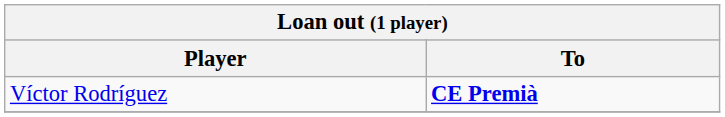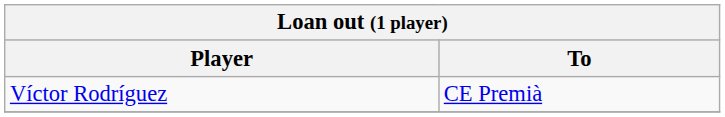(484, 93) bold -> (493, 93) normal
